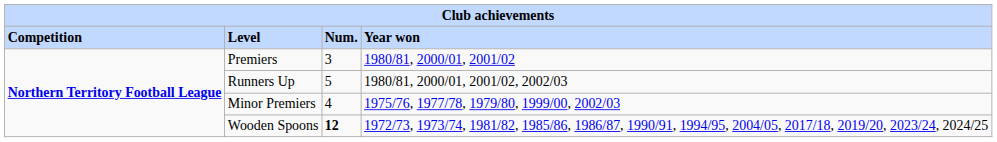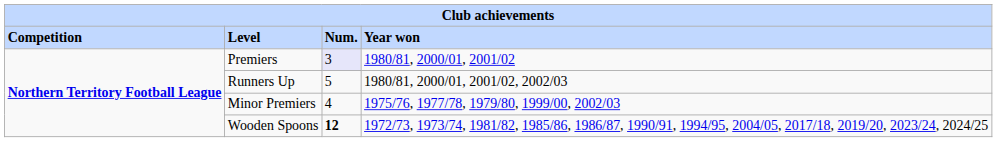(328, 59) no background -> (328, 59) lavender background
